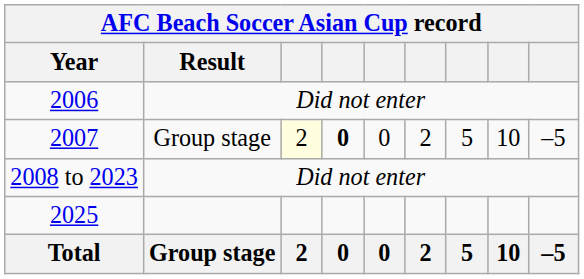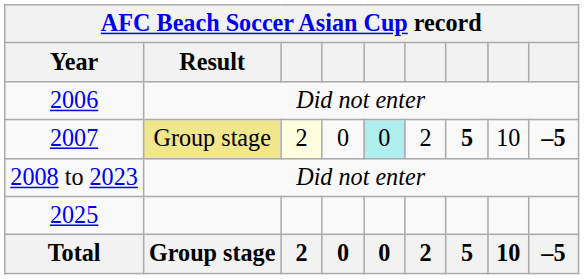(212, 138) no background -> (212, 138) khaki background
(343, 138) bold -> (343, 138) normal
(384, 138) no background -> (384, 138) paleturquoise background
(467, 138) normal -> (467, 138) bold
(553, 138) normal -> (553, 138) bold
